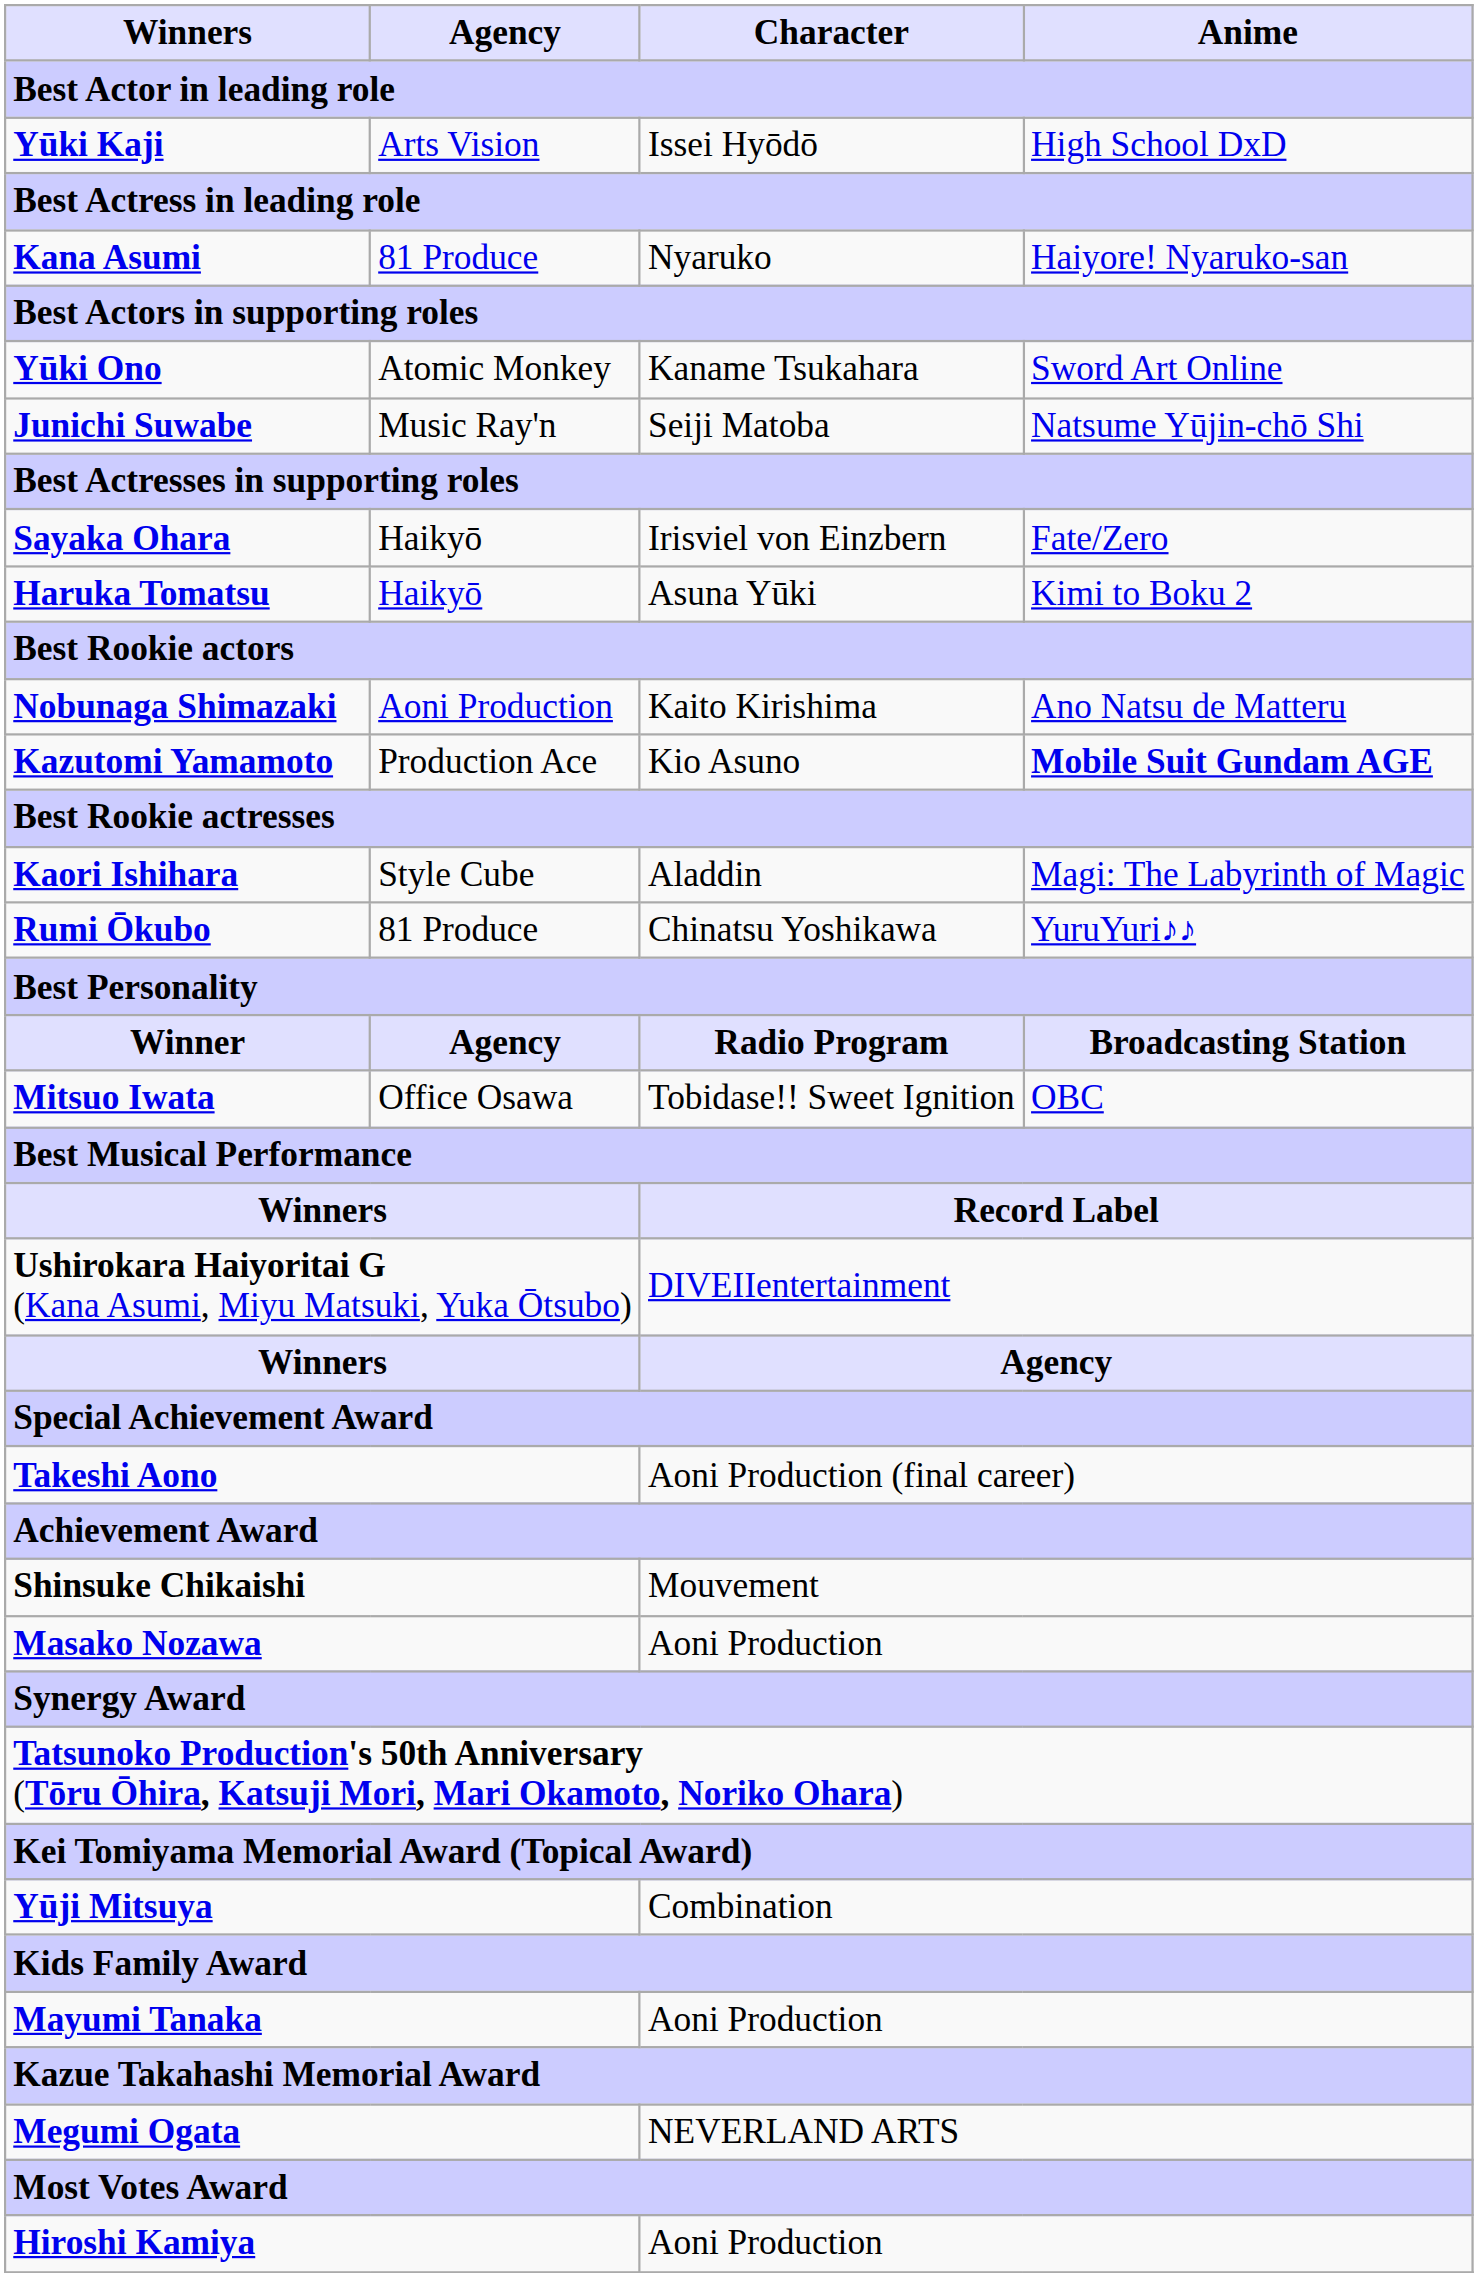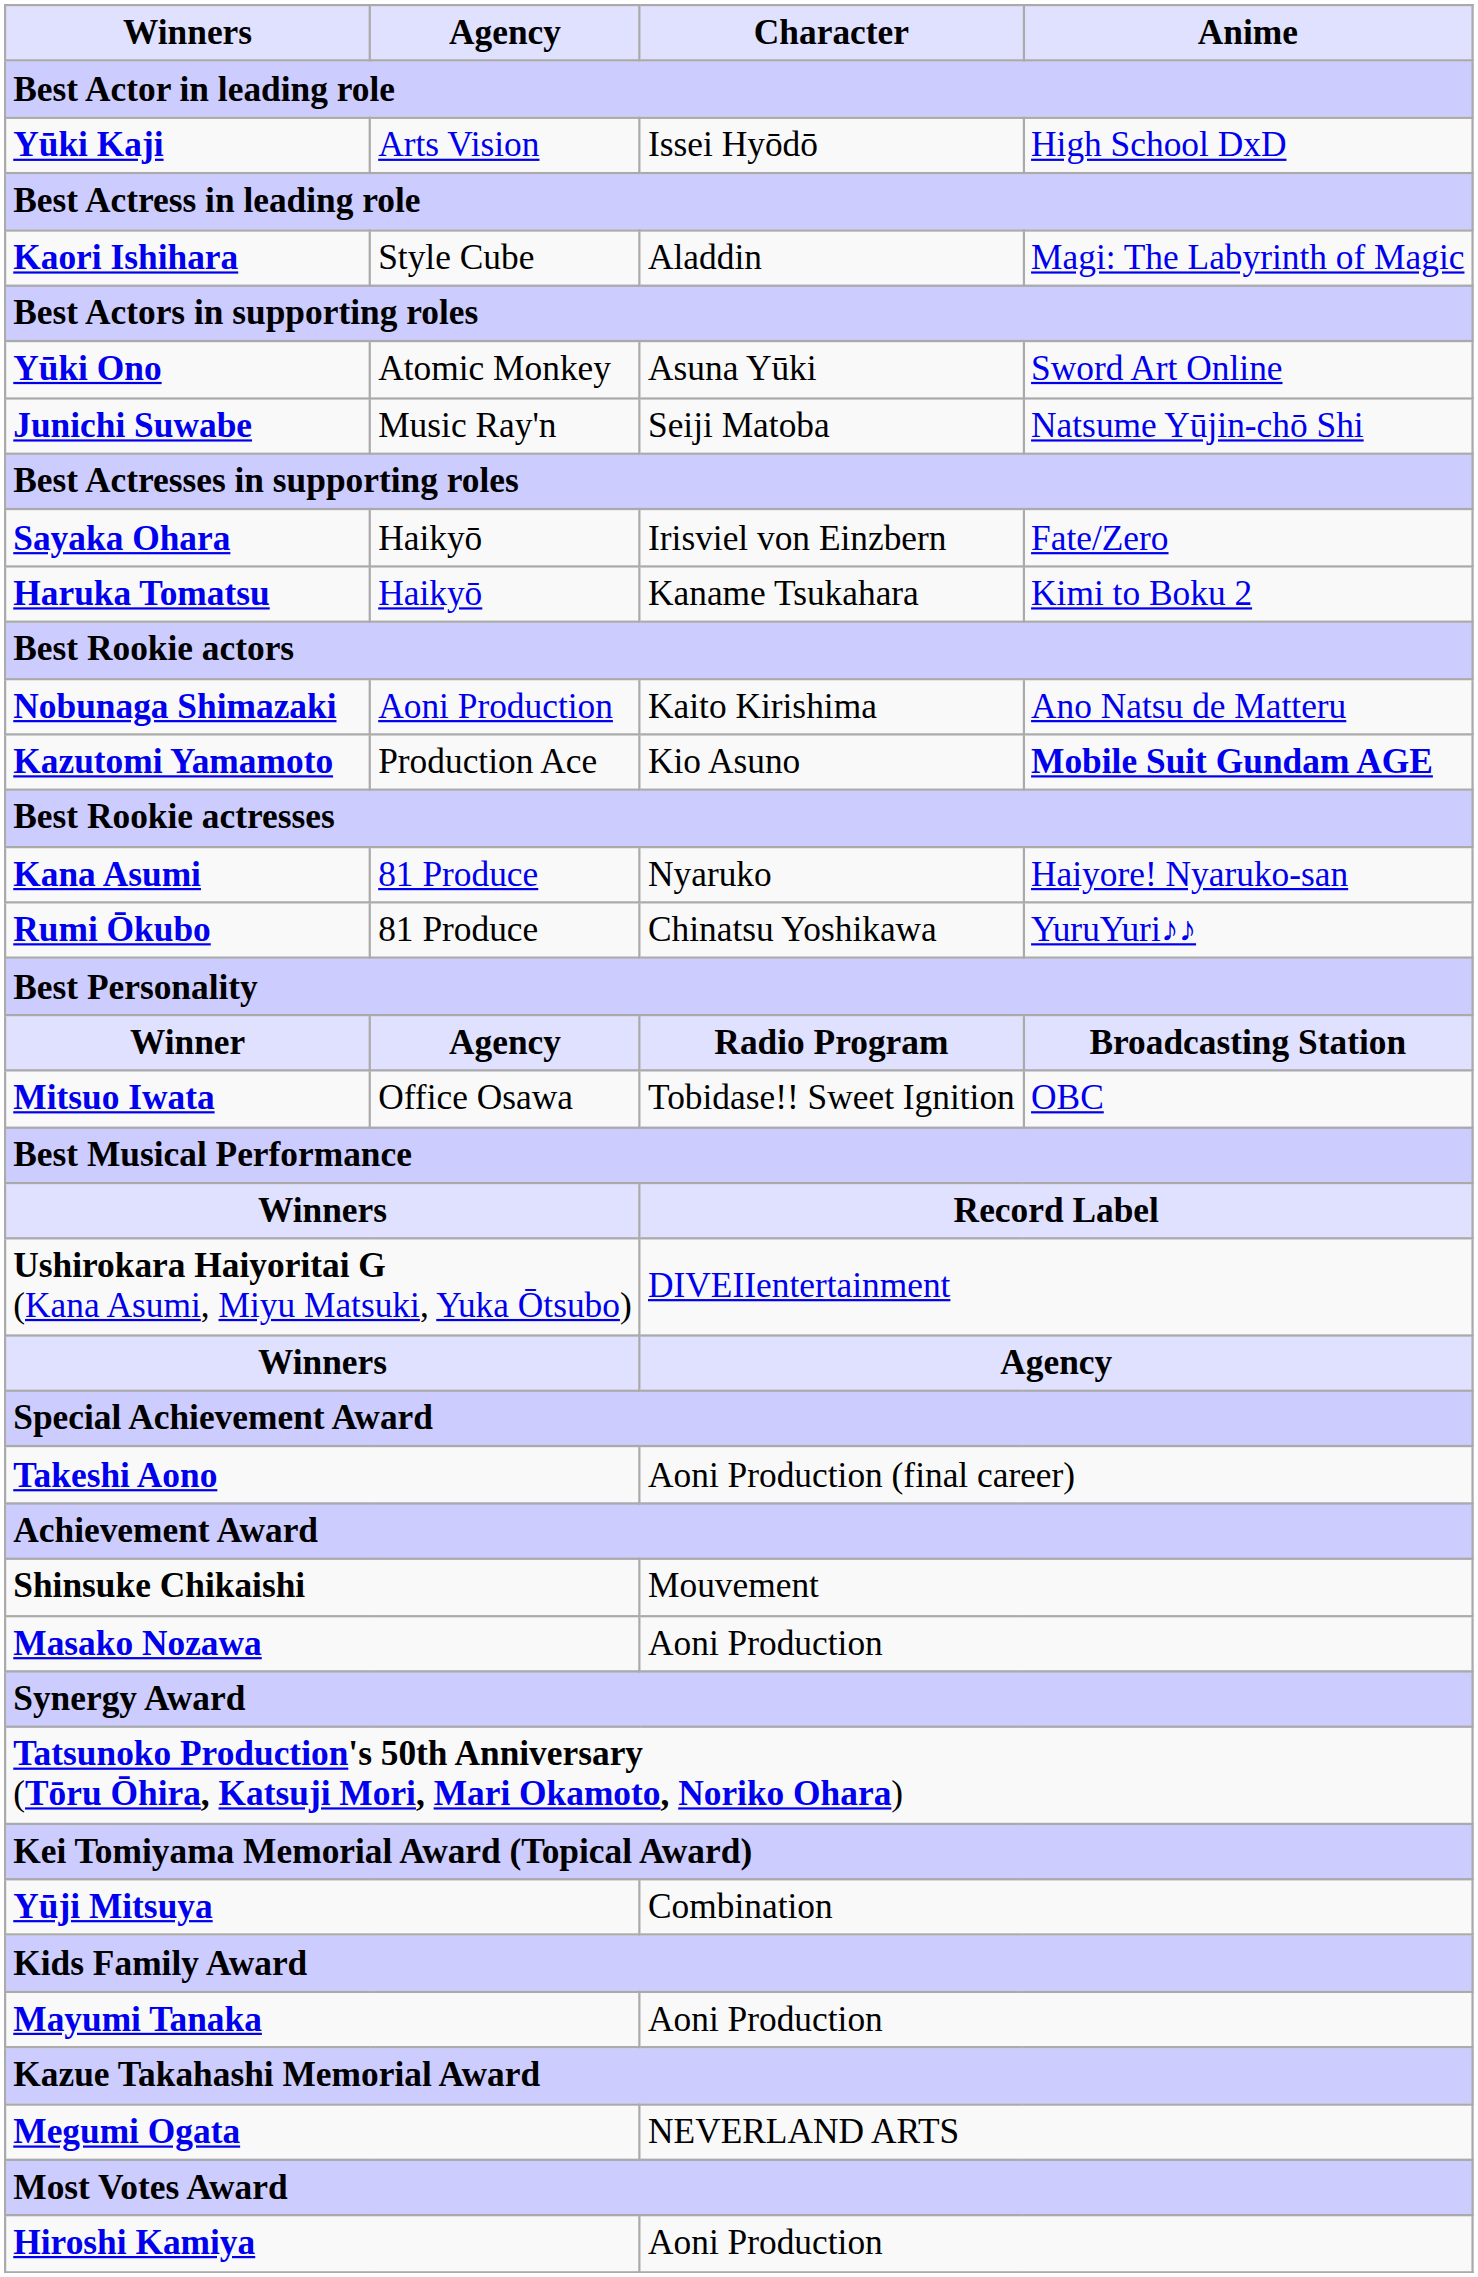rows swapped: (107, 256) <-> (126, 873)
(783, 369) Kaname Tsukahara -> (732, 369) Asuna Yūki
(732, 593) Asuna Yūki -> (783, 593) Kaname Tsukahara
